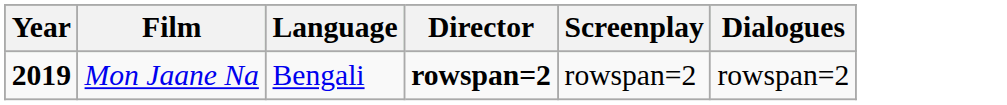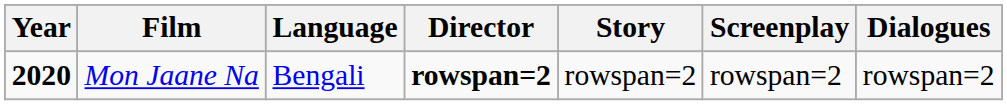+ column: (630, 27)
(41, 74) 2019 -> (41, 74) 2020
